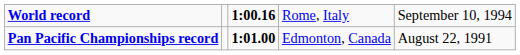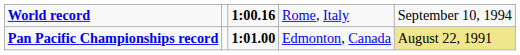(445, 38) no background -> (445, 38) khaki background
